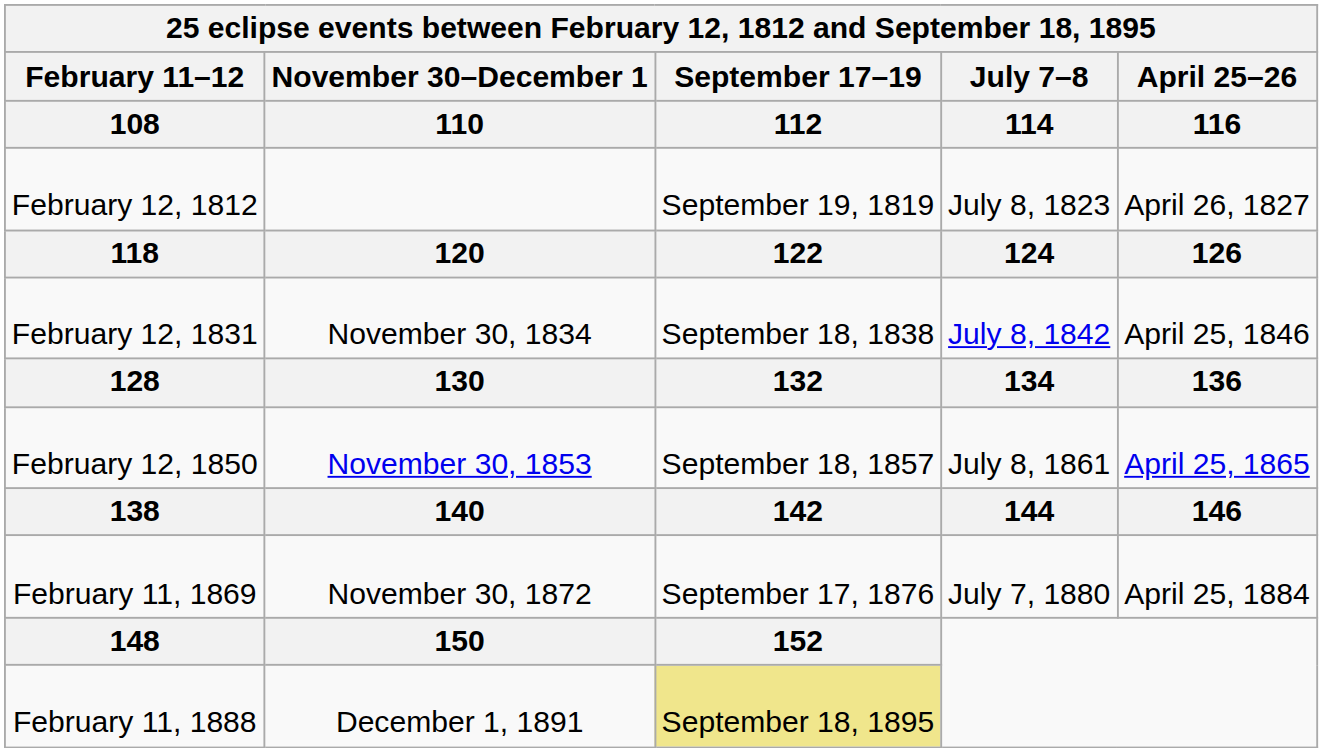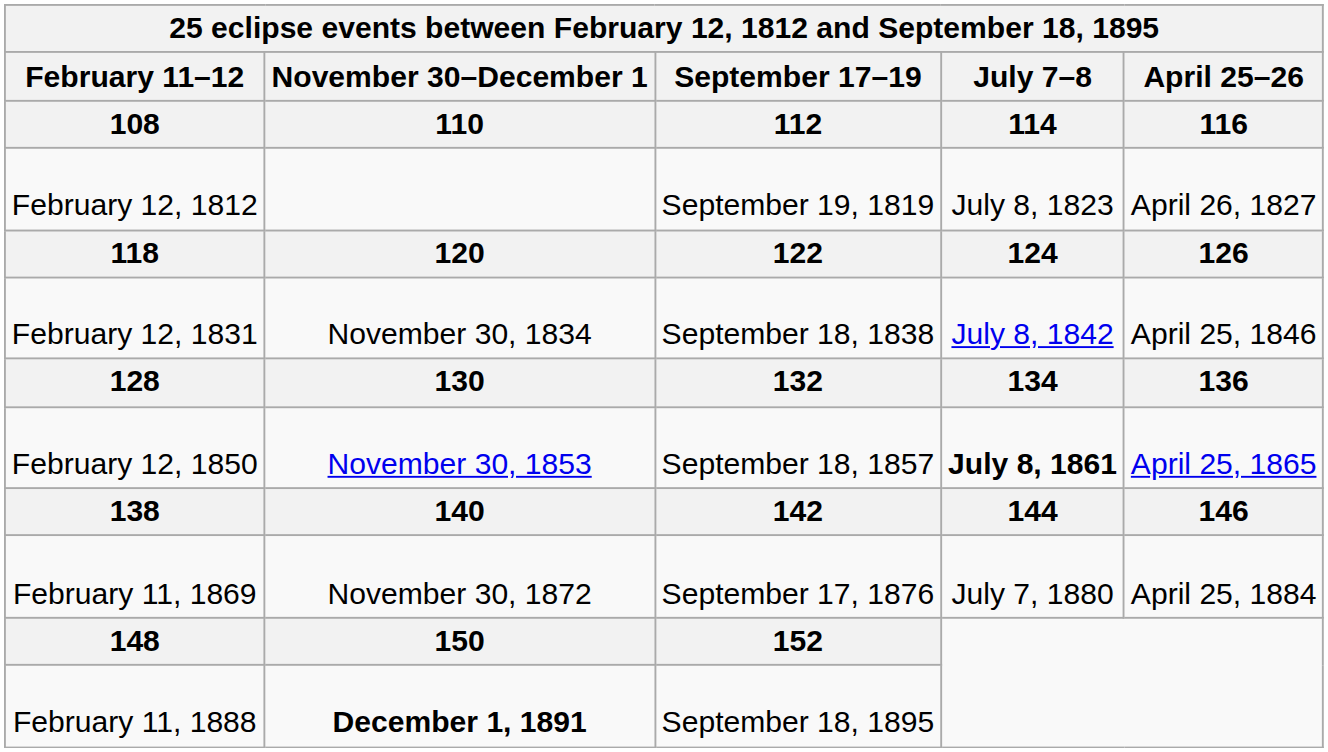(1029, 463) normal -> (1033, 463) bold
(460, 722) normal -> (460, 722) bold
(798, 722) khaki background -> (798, 722) no background
